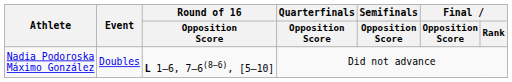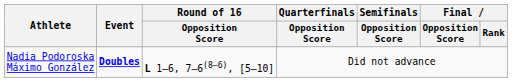(120, 62) normal -> (120, 62) bold
